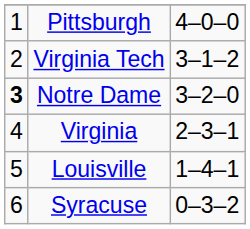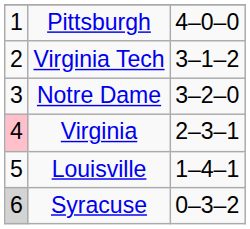(16, 95) bold -> (16, 95) normal
(16, 132) no background -> (16, 132) pink background
(16, 205) no background -> (16, 205) lightgrey background
